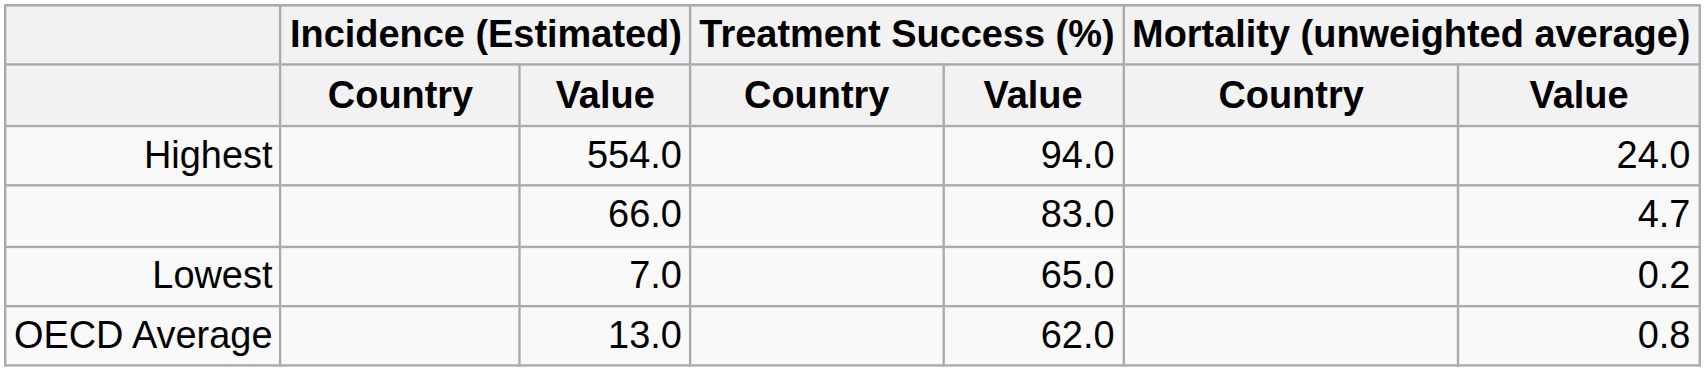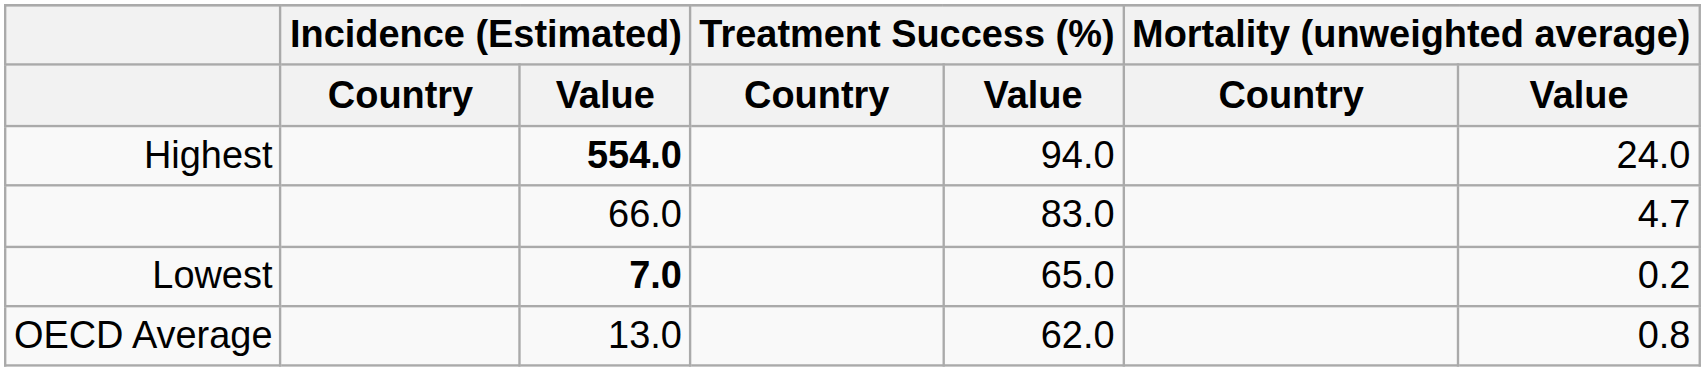(634, 154) normal -> (634, 154) bold
(656, 275) normal -> (656, 275) bold
